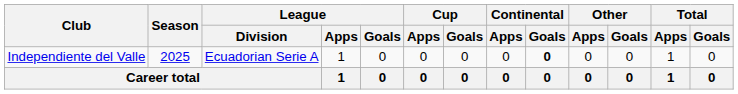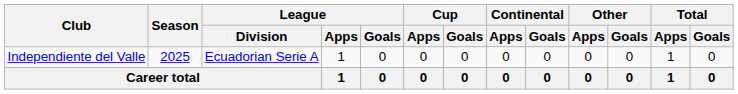(547, 57) bold -> (547, 57) normal
